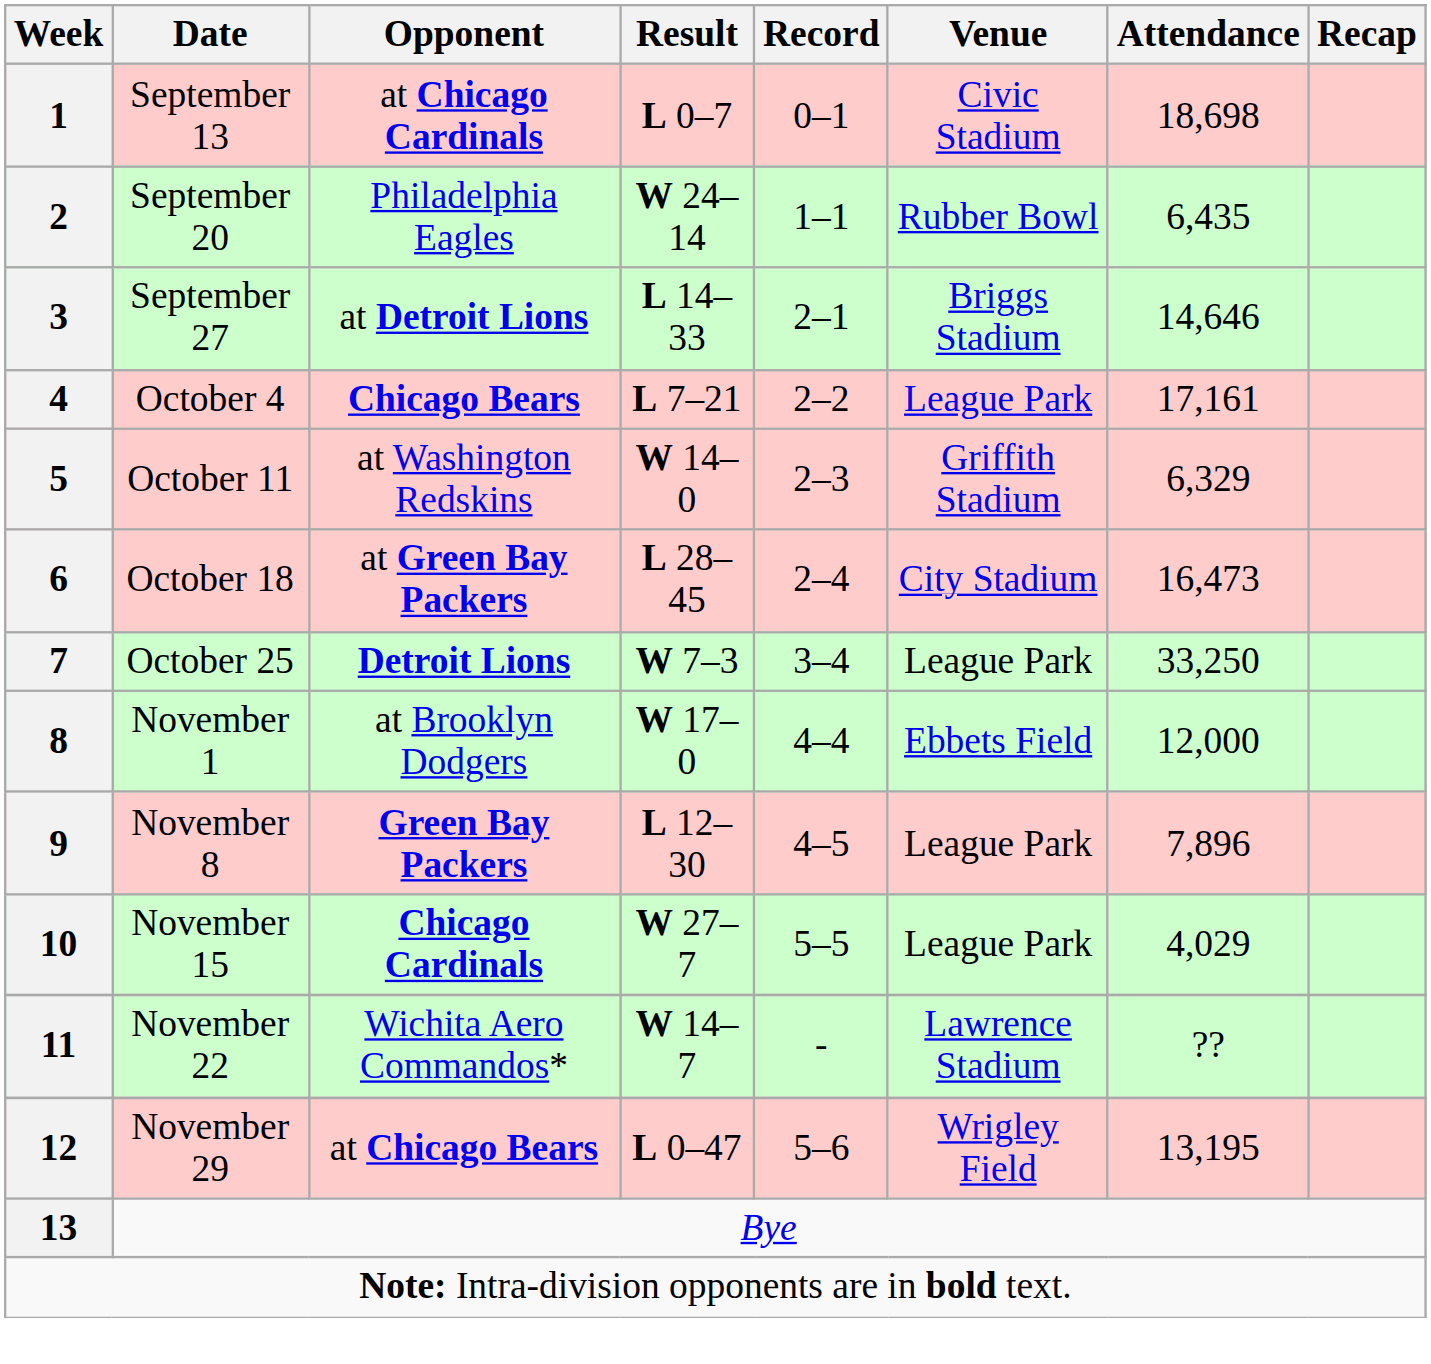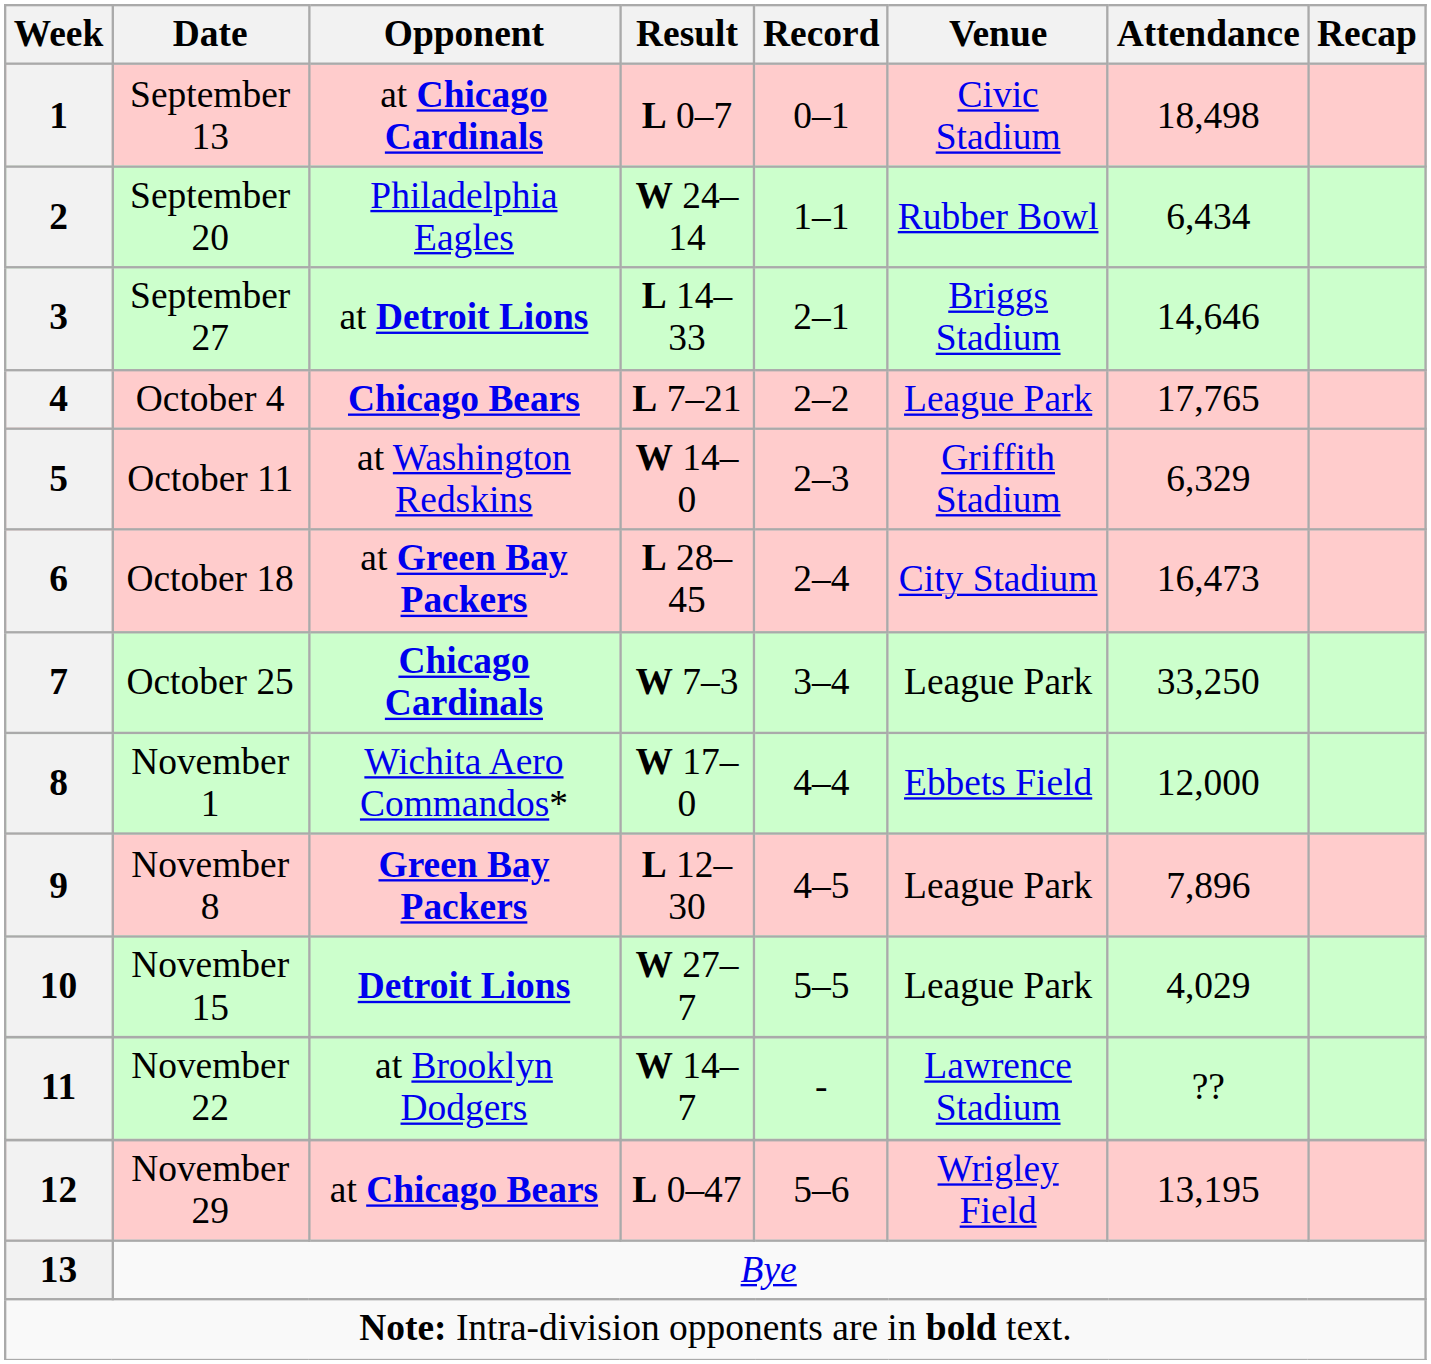(1208, 114) 18,698 -> (1208, 114) 18,498
(1208, 216) 6,435 -> (1208, 216) 6,434
(1208, 398) 17,161 -> (1208, 398) 17,765
(464, 660) Detroit Lions -> (464, 681) Chicago Cardinals
(464, 740) at Brooklyn Dodgers -> (464, 782) Wichita Aero Commandos*
(464, 943) Chicago Cardinals -> (464, 985) Detroit Lions
(464, 1045) Wichita Aero Commandos* -> (464, 1087) at Brooklyn Dodgers
